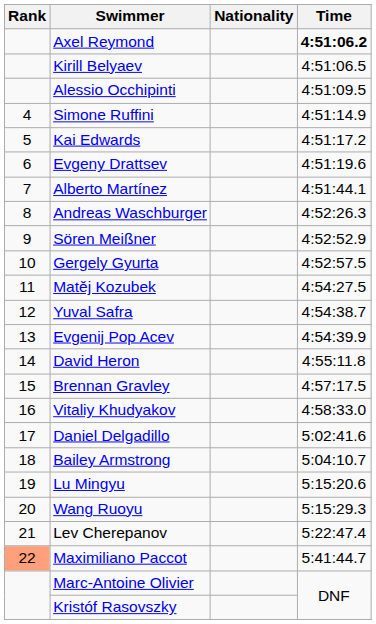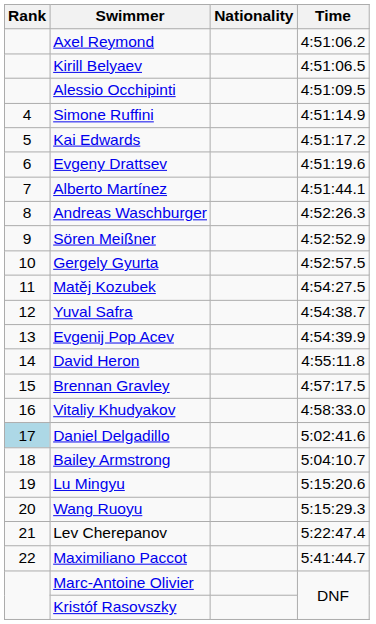(334, 41) bold -> (333, 41) normal
(27, 435) no background -> (27, 435) lightblue background
(27, 558) lightsalmon background -> (27, 558) no background
